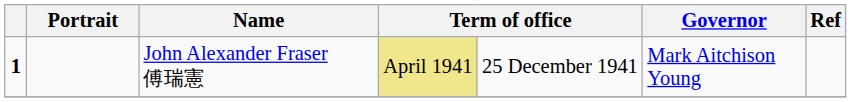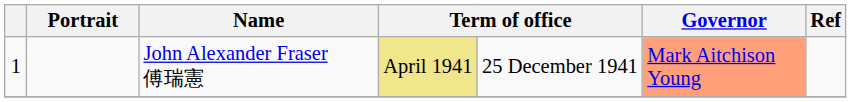(16, 66) bold -> (16, 66) normal
(711, 66) no background -> (711, 66) lightsalmon background
